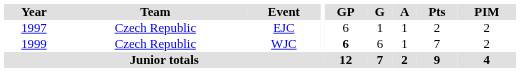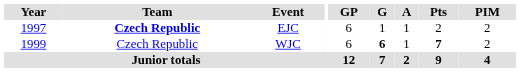(155, 28) normal -> (157, 28) bold
(346, 44) bold -> (349, 44) normal
(380, 44) normal -> (382, 44) bold
(437, 44) normal -> (438, 44) bold
